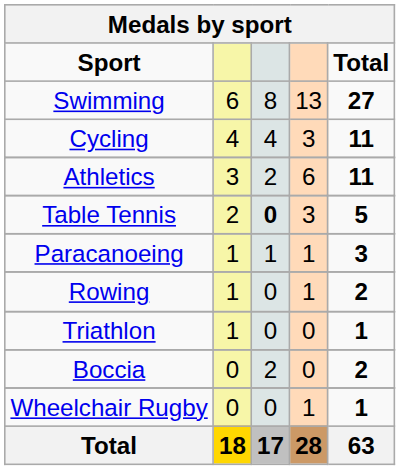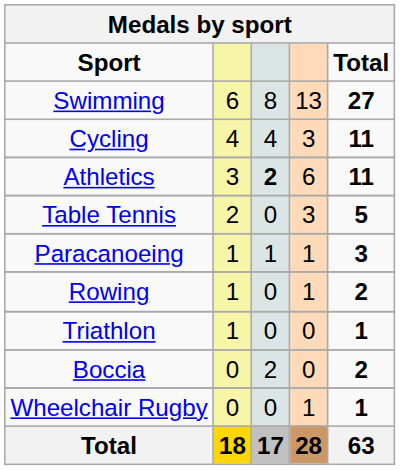(270, 177) normal -> (270, 177) bold
(270, 215) bold -> (270, 215) normal
